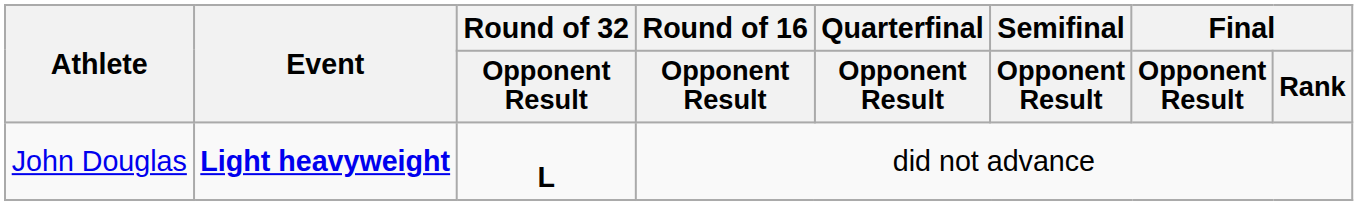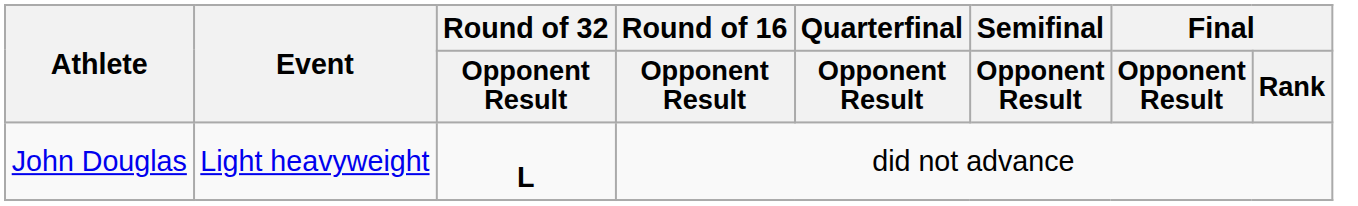(325, 162) bold -> (315, 162) normal
